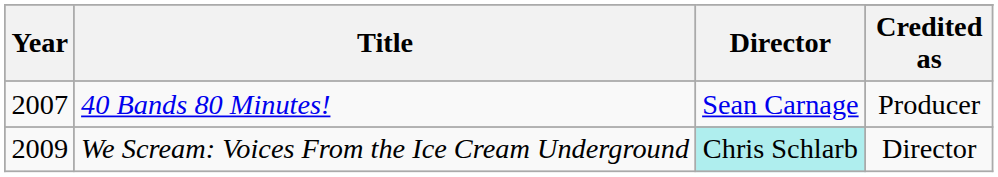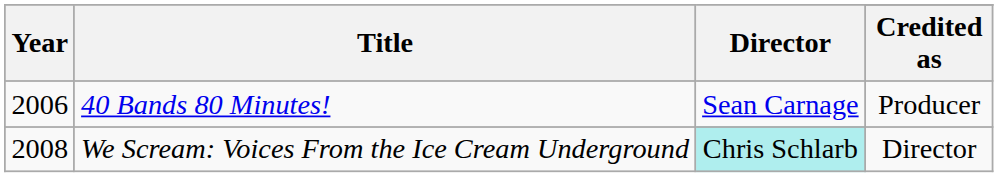(40, 103) 2007 -> (40, 103) 2006
(40, 148) 2009 -> (40, 148) 2008
